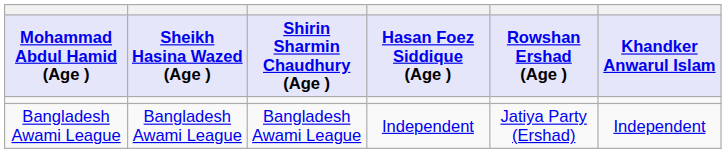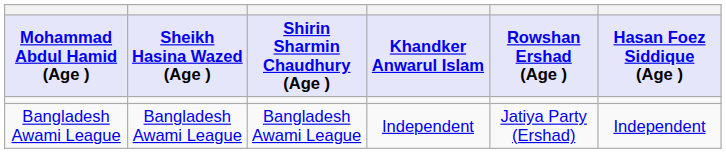columns swapped: (428, 56) <-> (659, 56)
